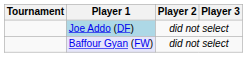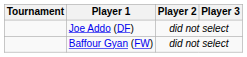(101, 28) lightblue background -> (101, 28) no background
(111, 44) lavender background -> (111, 44) no background
